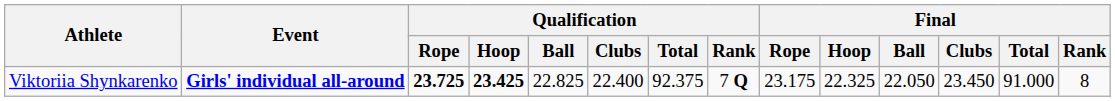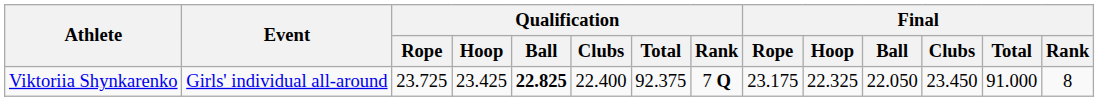(295, 81) bold -> (287, 81) normal
(439, 81) bold -> (422, 81) normal
(499, 81) bold -> (482, 81) normal
(558, 81) normal -> (541, 81) bold
